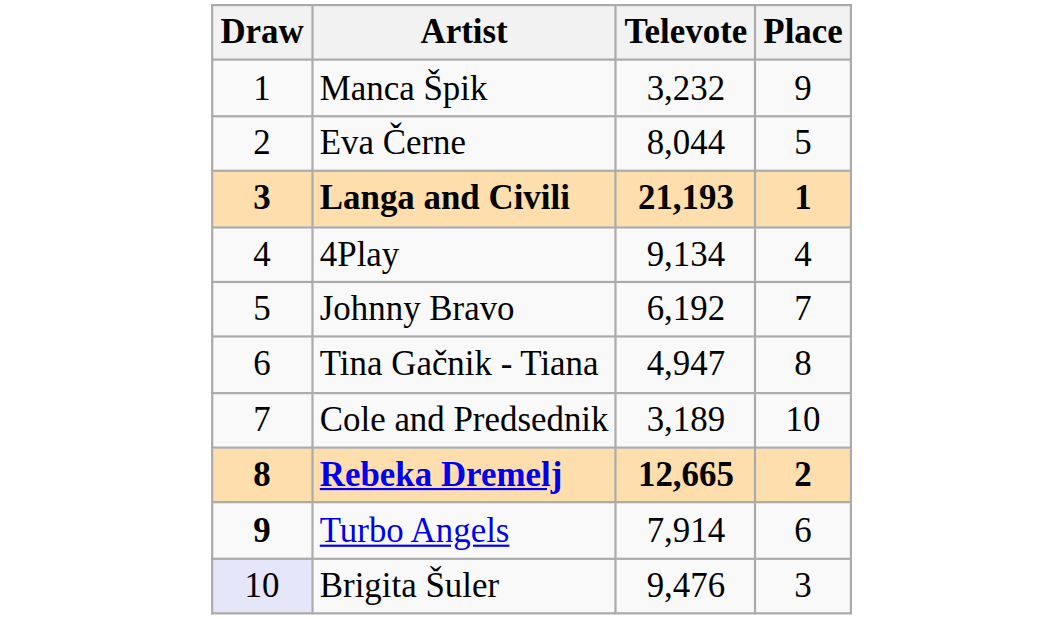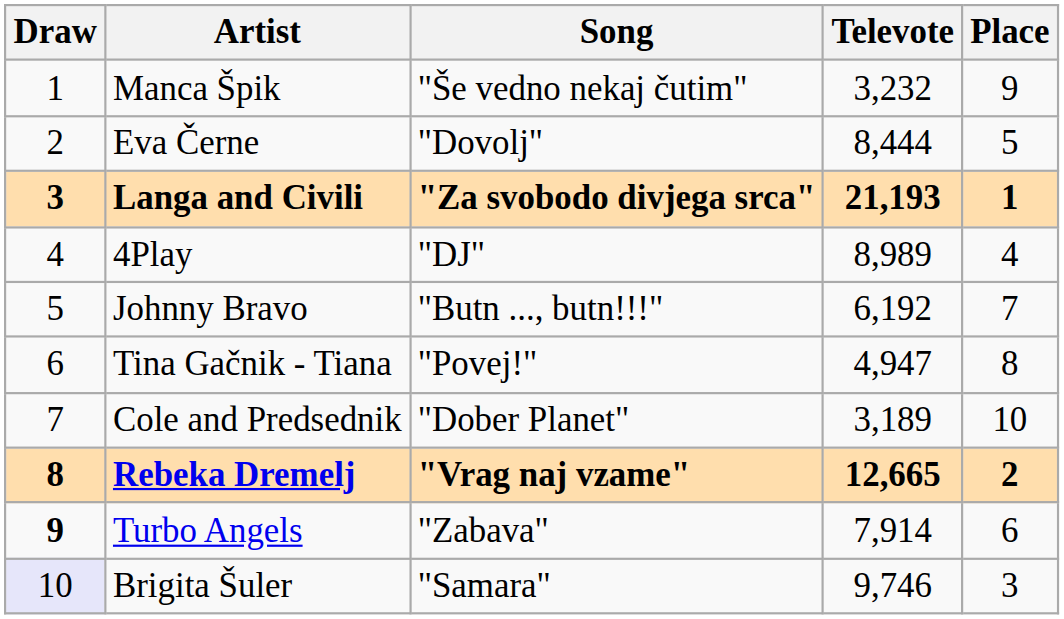+ column: (616, 32)
(686, 142) 8,044 -> (893, 142) 8,444
(686, 253) 9,134 -> (893, 253) 8,989
(686, 585) 9,476 -> (893, 585) 9,746
